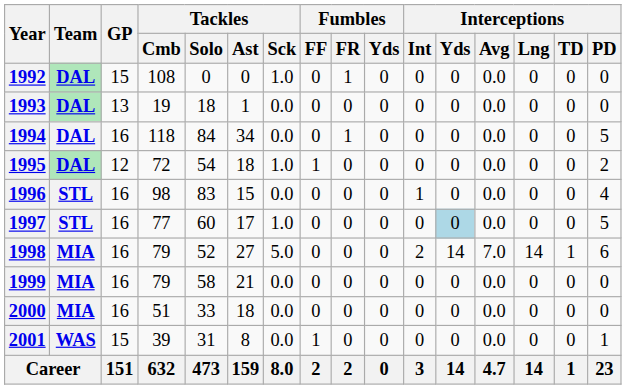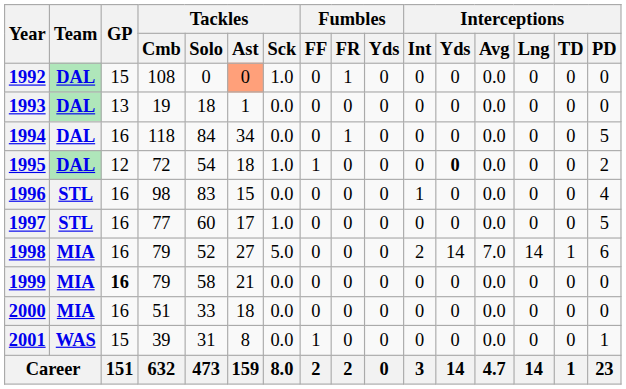(245, 77) no background -> (245, 77) lightsalmon background
(455, 164) normal -> (455, 164) bold
(455, 223) lightblue background -> (455, 223) no background
(120, 281) normal -> (120, 281) bold
